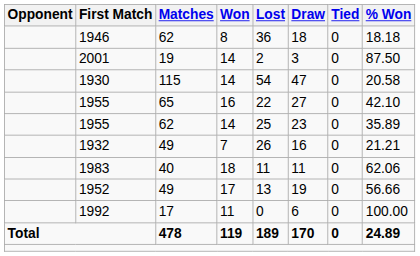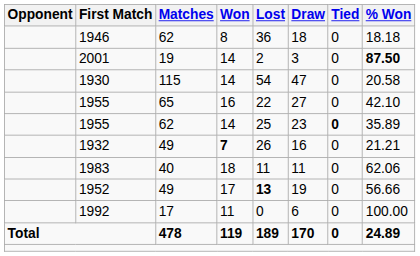(383, 59) normal -> (383, 59) bold
(335, 124) normal -> (335, 124) bold
(224, 146) normal -> (224, 146) bold
(264, 189) normal -> (264, 189) bold
